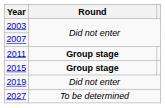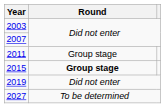(92, 54) bold -> (92, 54) normal
